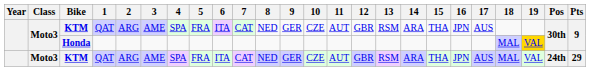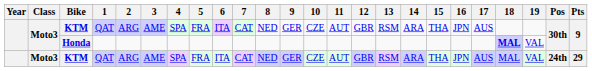(509, 43) normal -> (509, 43) bold
(533, 43) gold background -> (534, 43) no background
